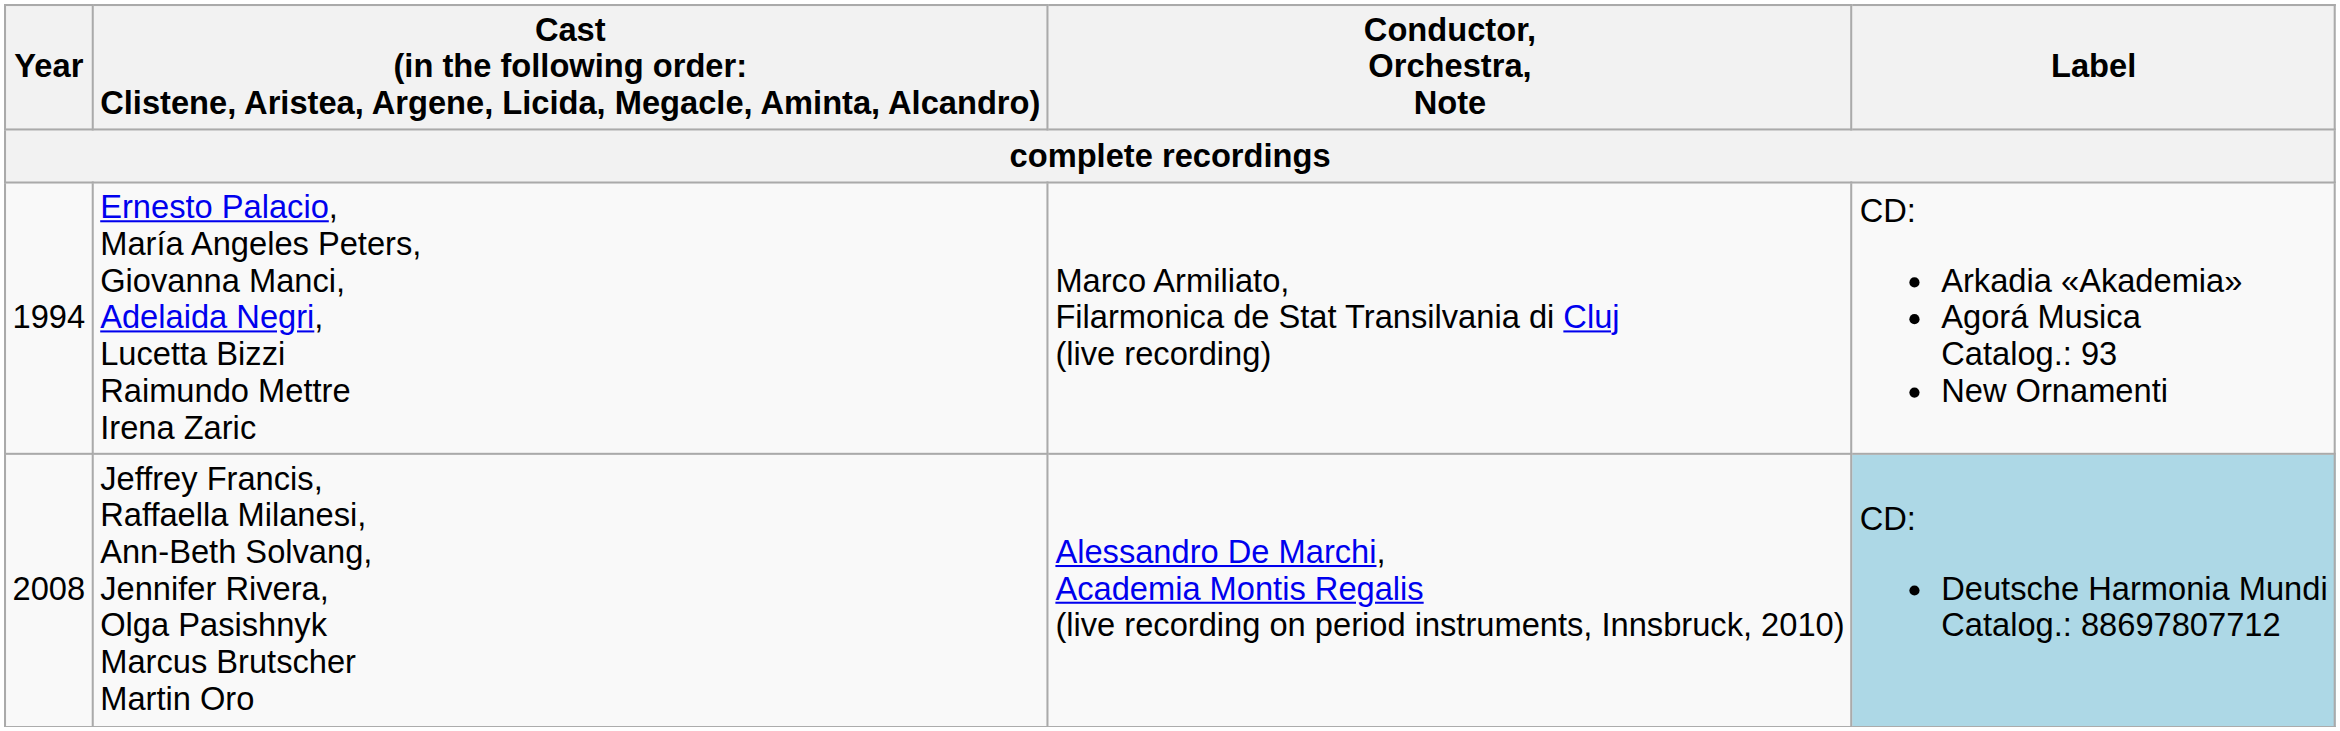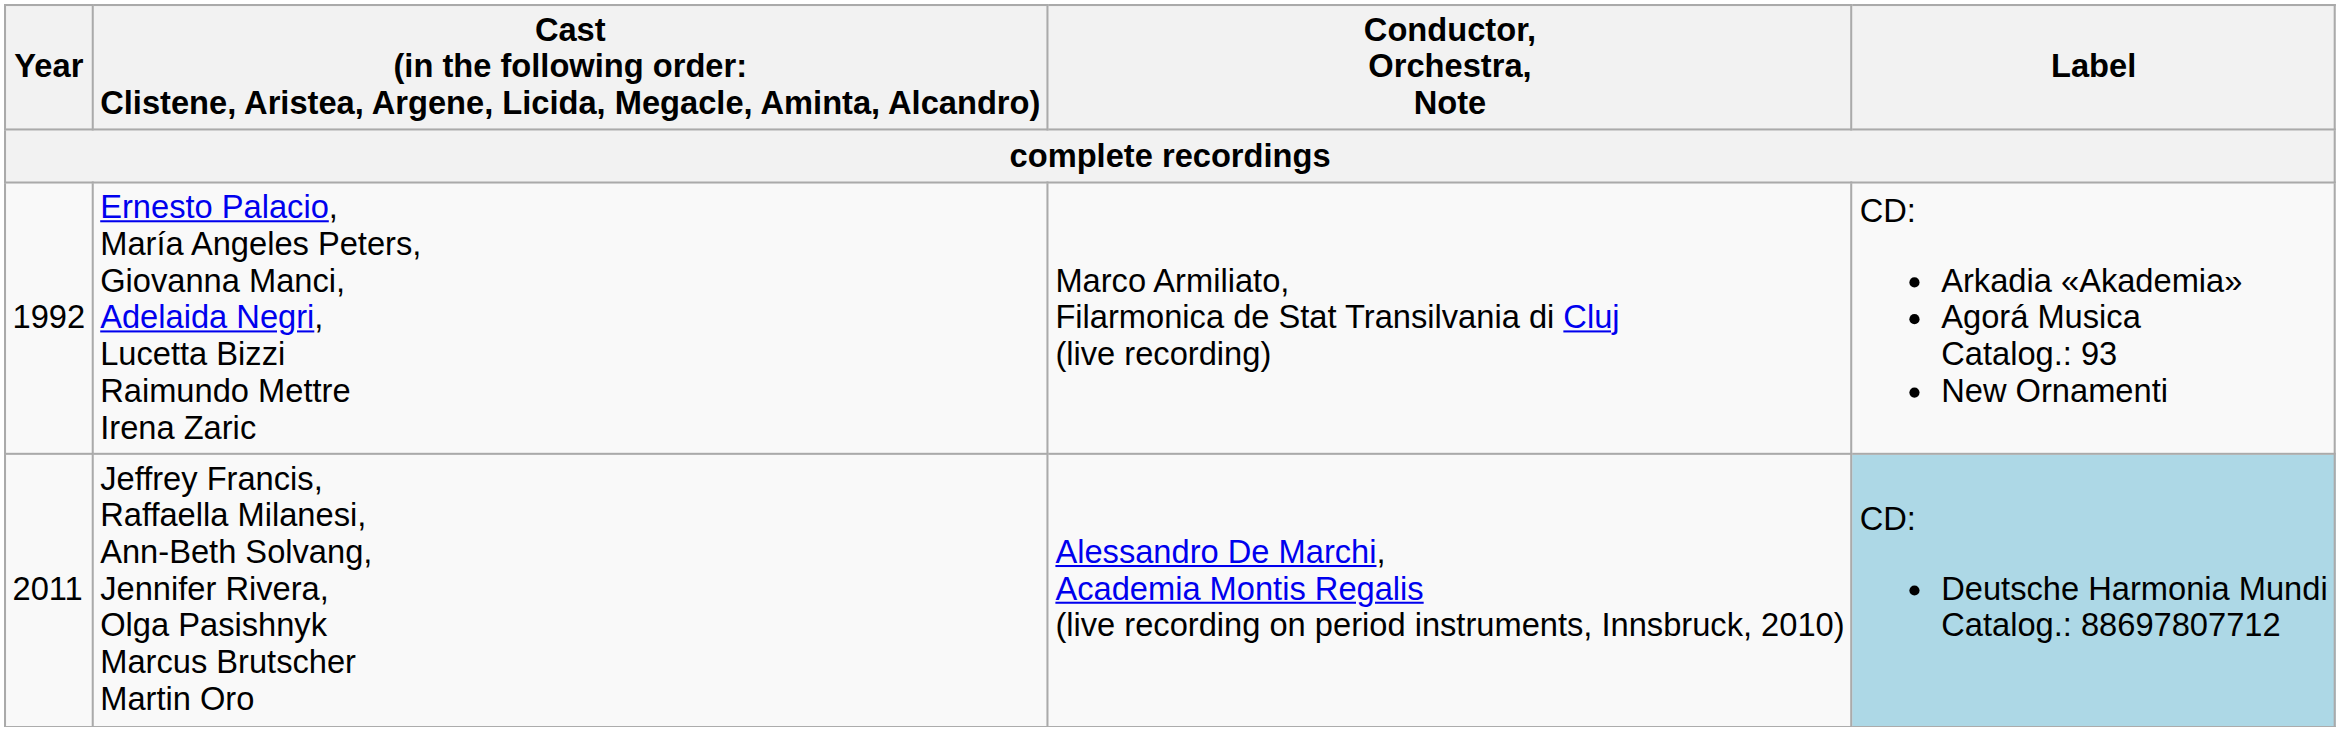(49, 317) 1994 -> (49, 317) 1992
(49, 589) 2008 -> (48, 589) 2011
